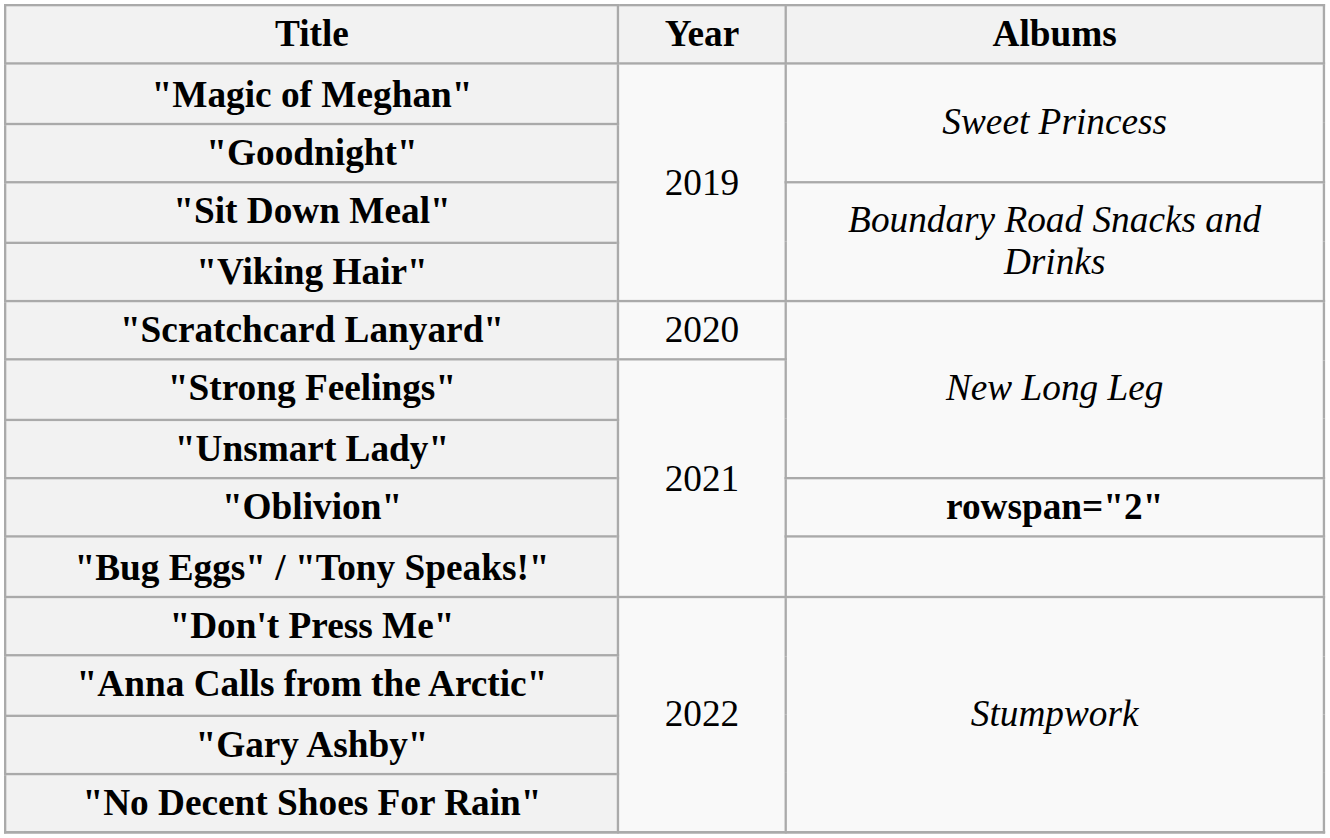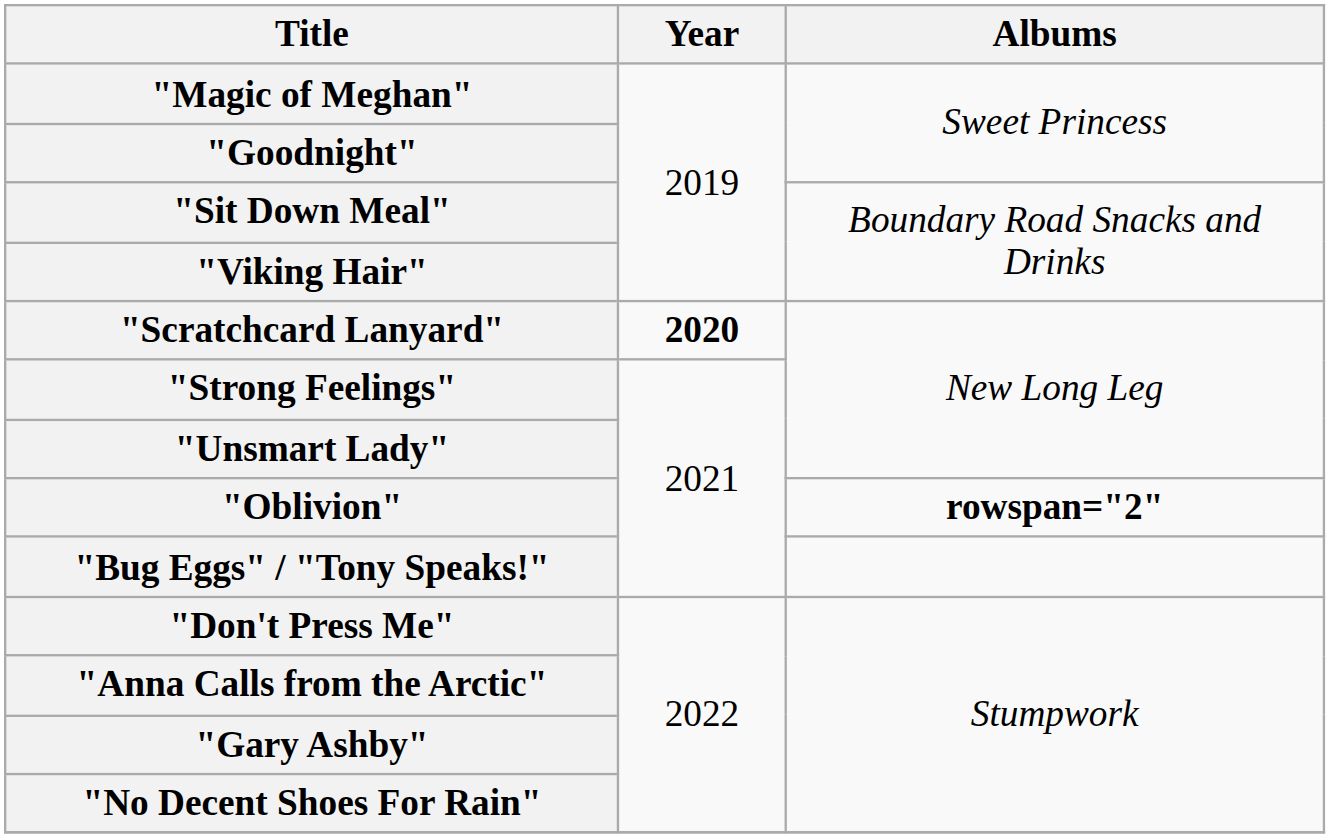(702, 329) normal -> (702, 329) bold
